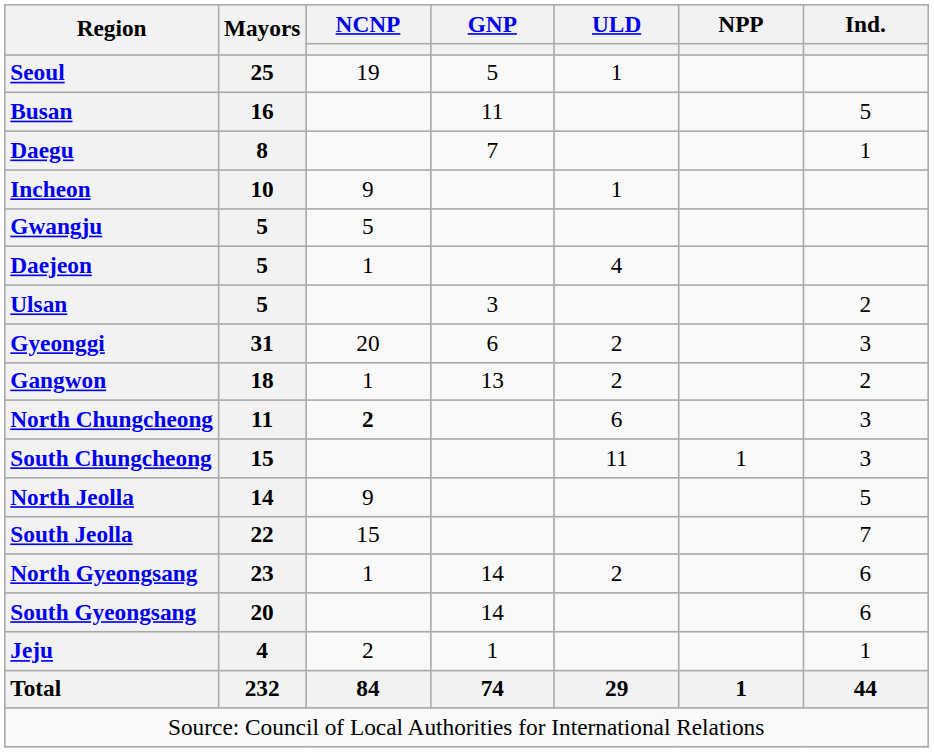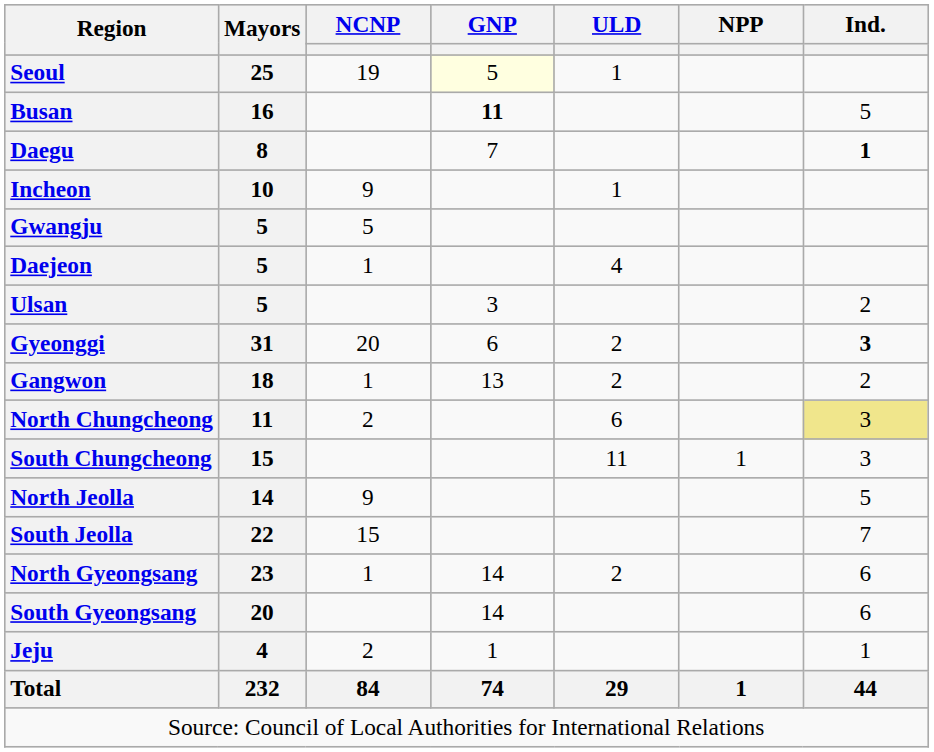(492, 73) no background -> (492, 73) lightyellow background
(492, 112) normal -> (492, 112) bold
(865, 150) normal -> (865, 150) bold
(865, 342) normal -> (865, 342) bold
(368, 419) bold -> (368, 419) normal
(865, 419) no background -> (865, 419) khaki background
